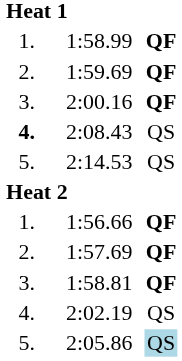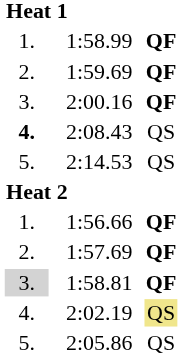(27, 282) no background -> (27, 282) lightgrey background
(161, 312) no background -> (161, 312) khaki background
(161, 342) lightblue background -> (161, 342) no background
